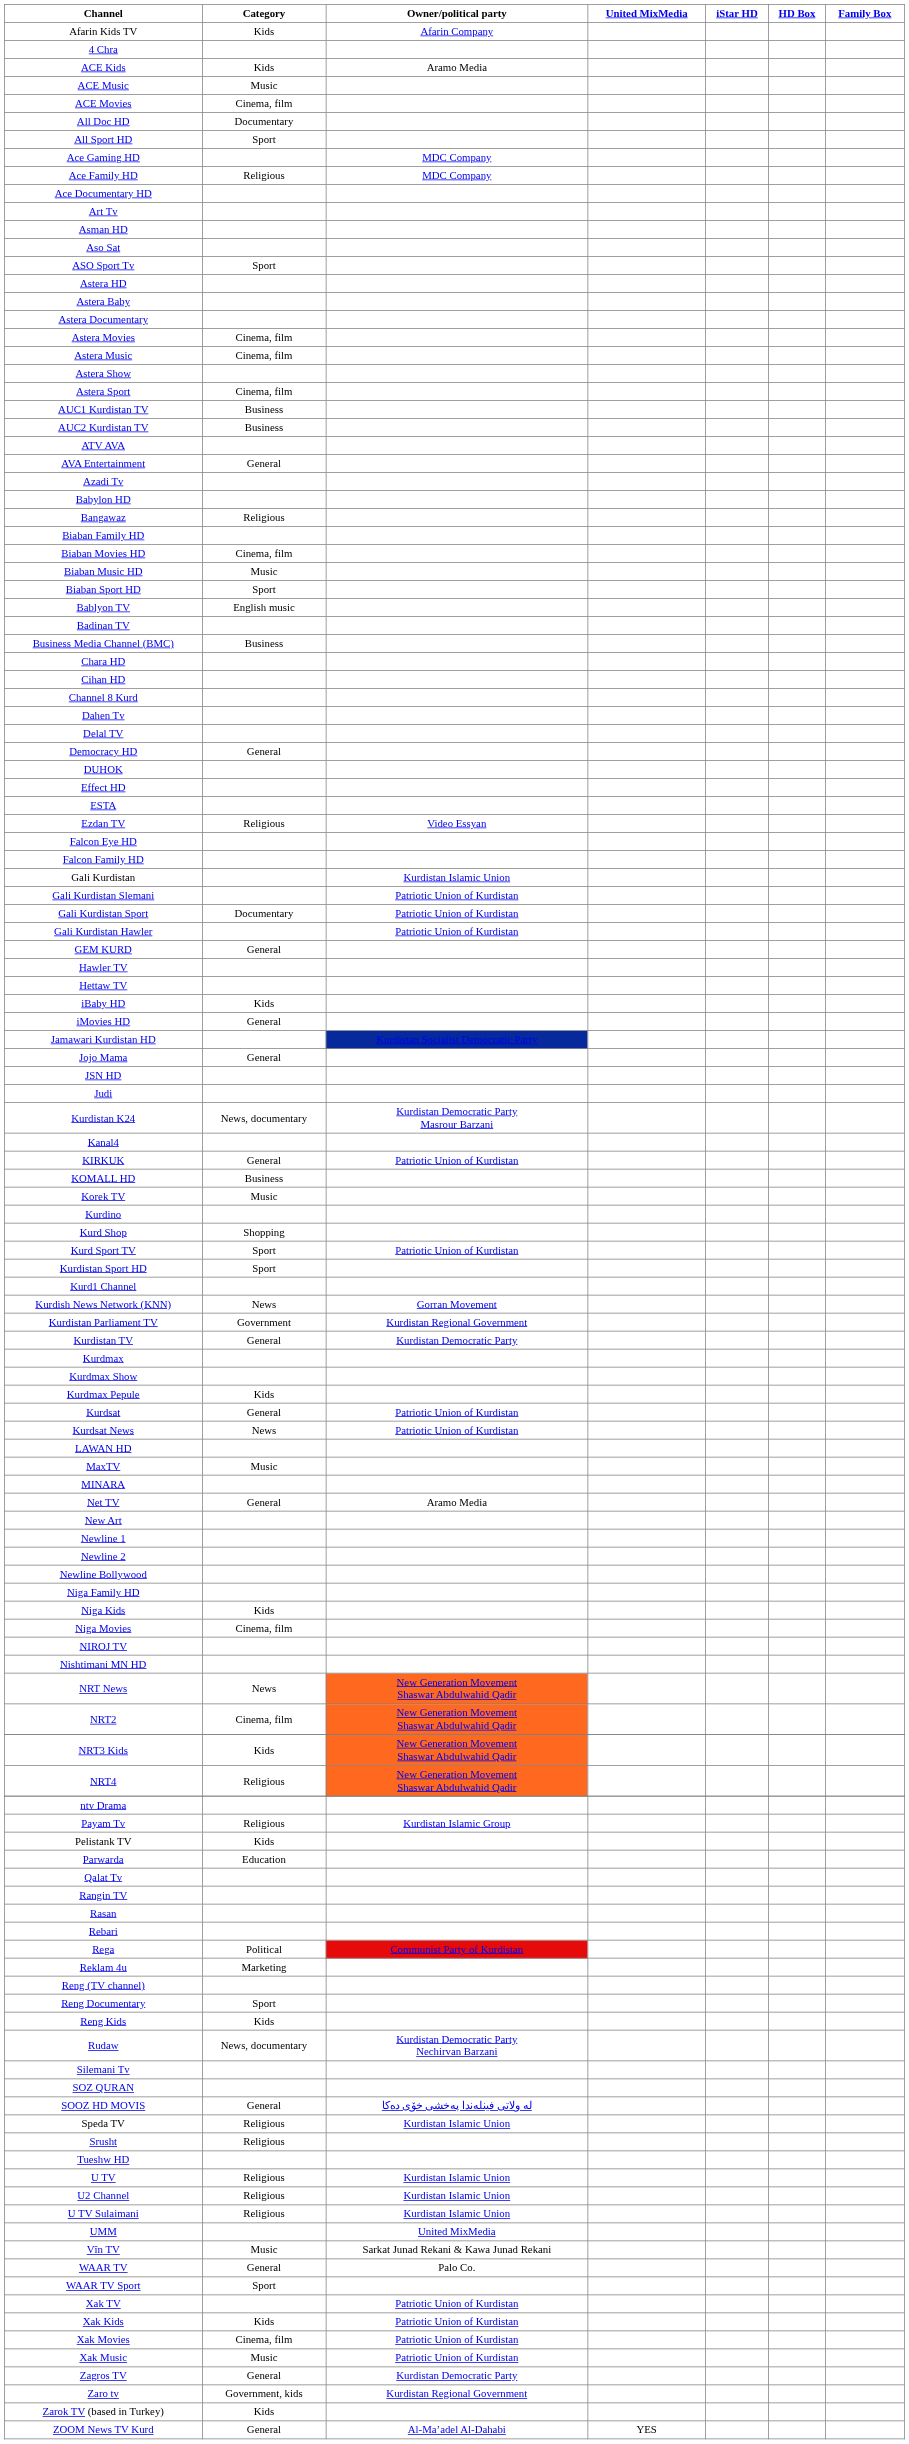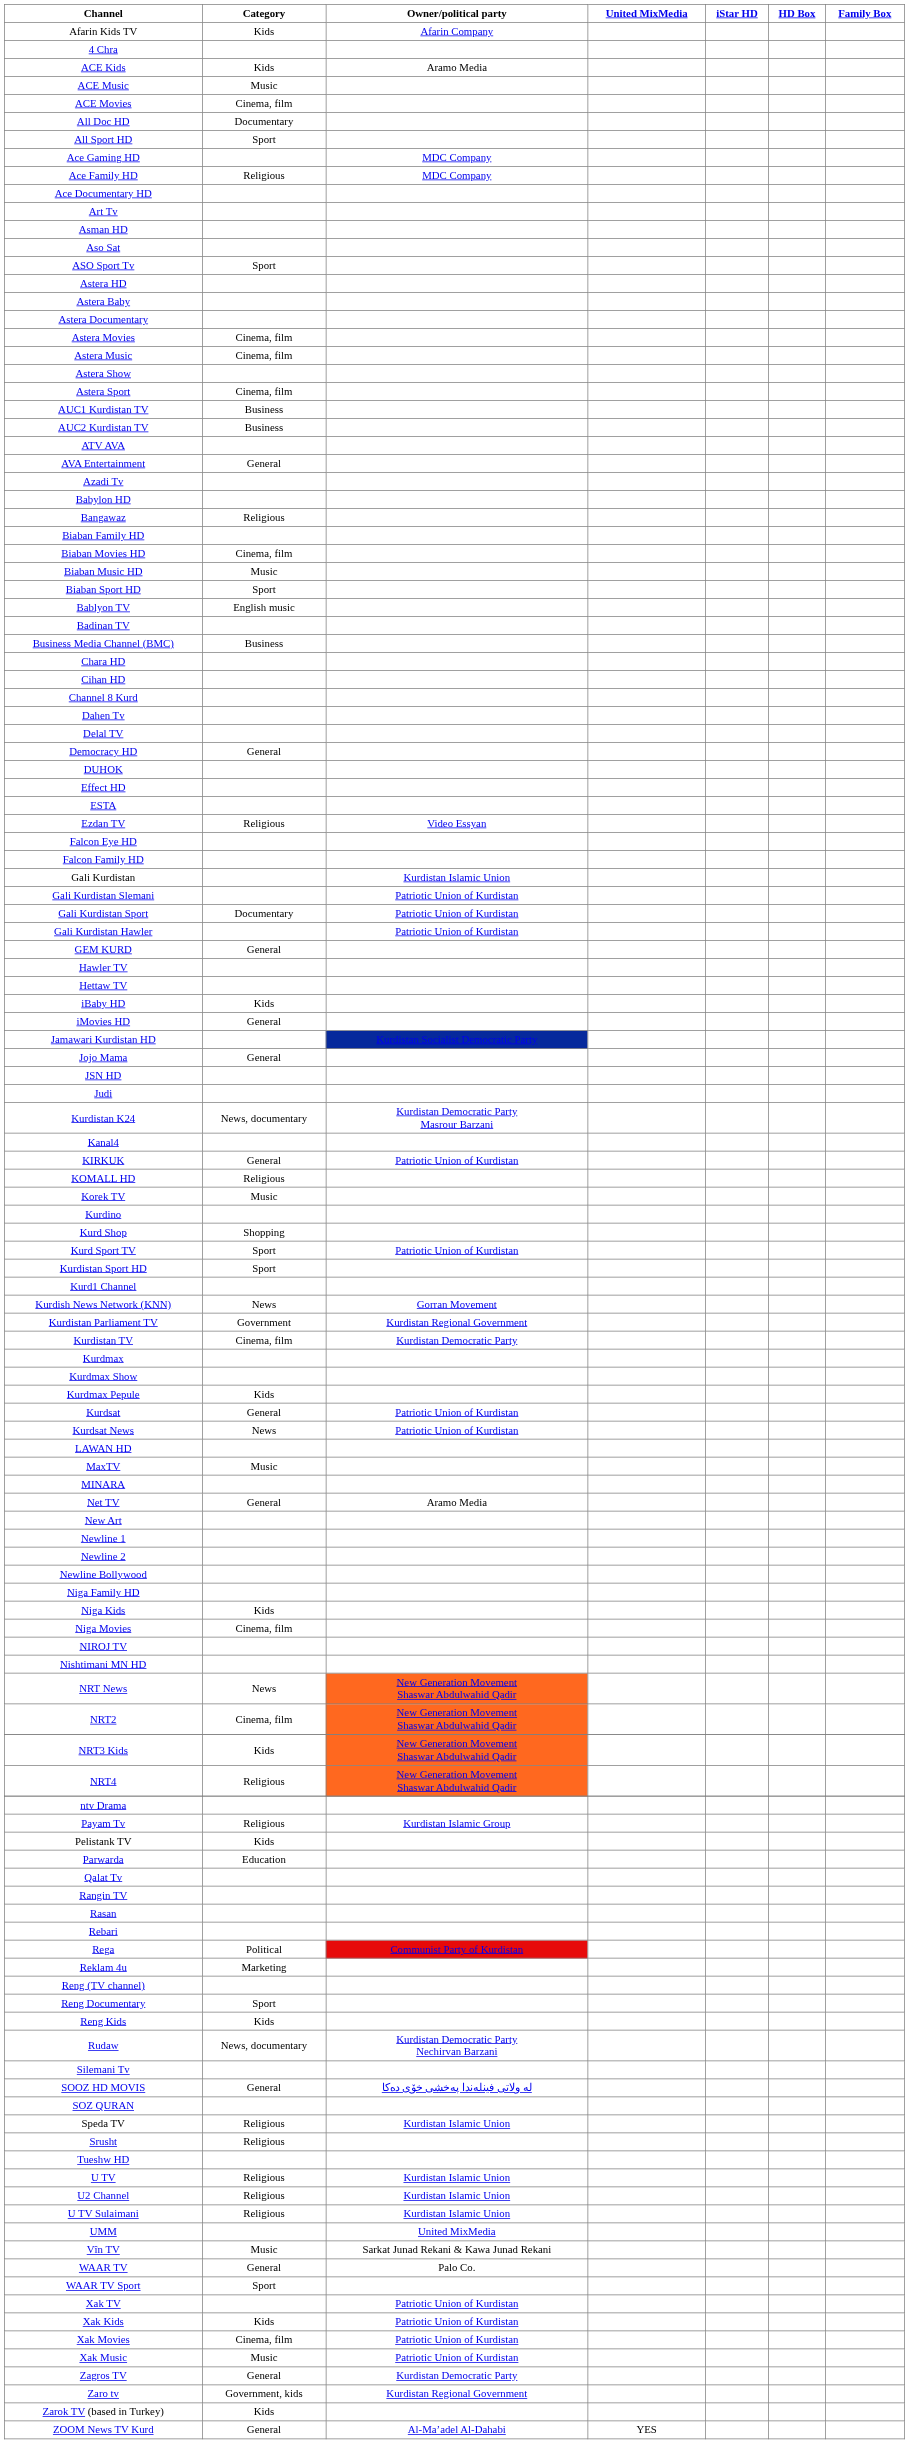(264, 1178) Business -> (264, 1178) Religious
(264, 1340) General -> (264, 1340) Cinema, film
rows swapped: (103, 2088) <-> (103, 2106)
